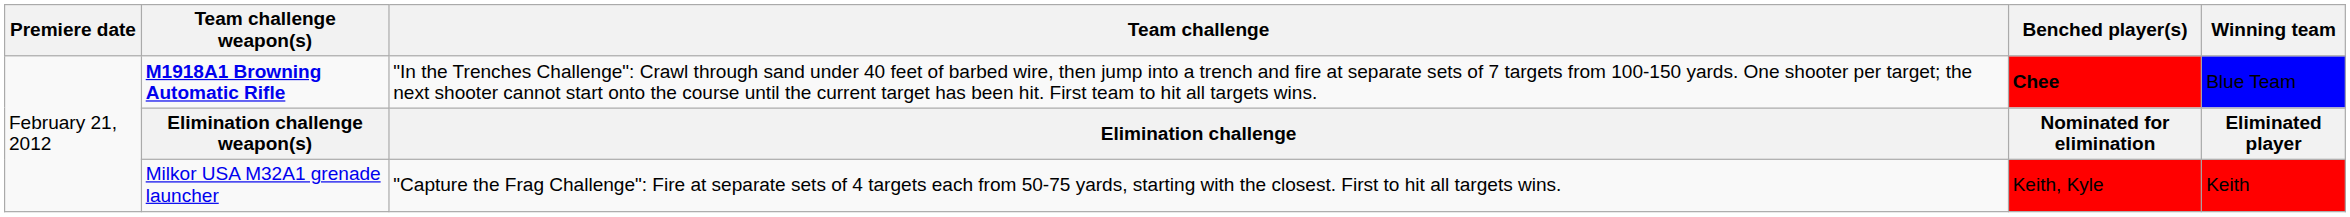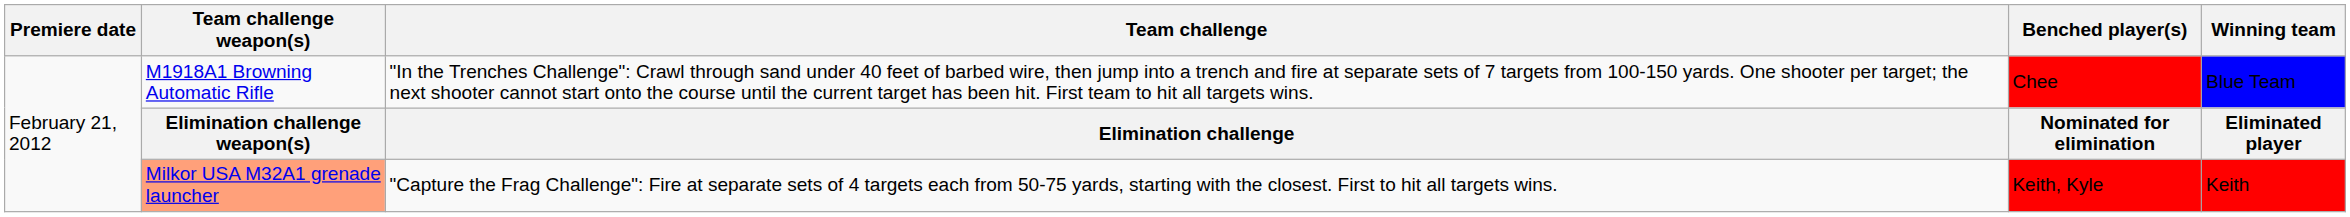(234, 81) bold -> (229, 81) normal
(2036, 81) bold -> (2035, 81) normal
(263, 185) no background -> (263, 185) lightsalmon background
